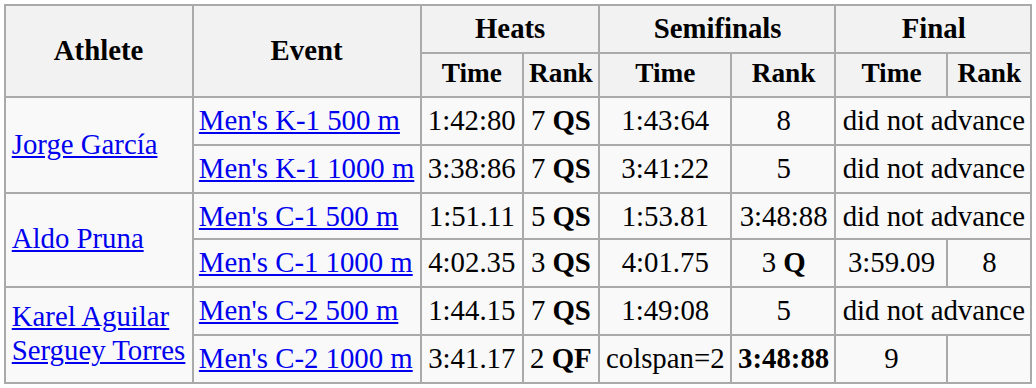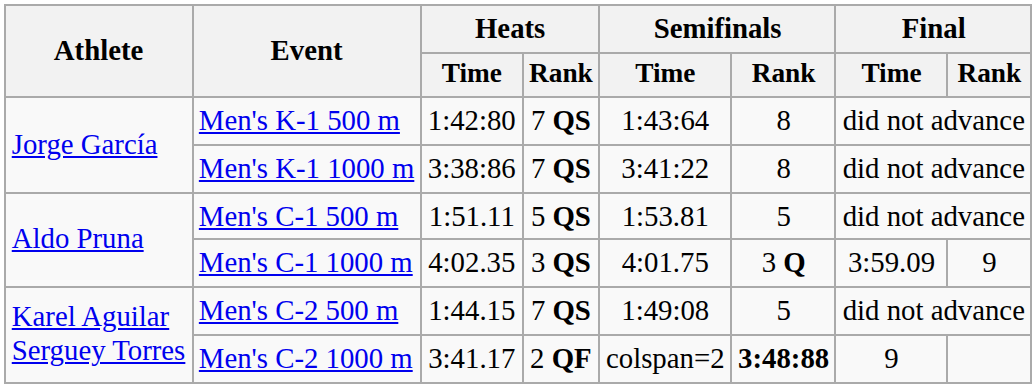(784, 168) 5 -> (784, 168) 8
(784, 216) 3:48:88 -> (784, 216) 5
(989, 263) 8 -> (989, 263) 9
